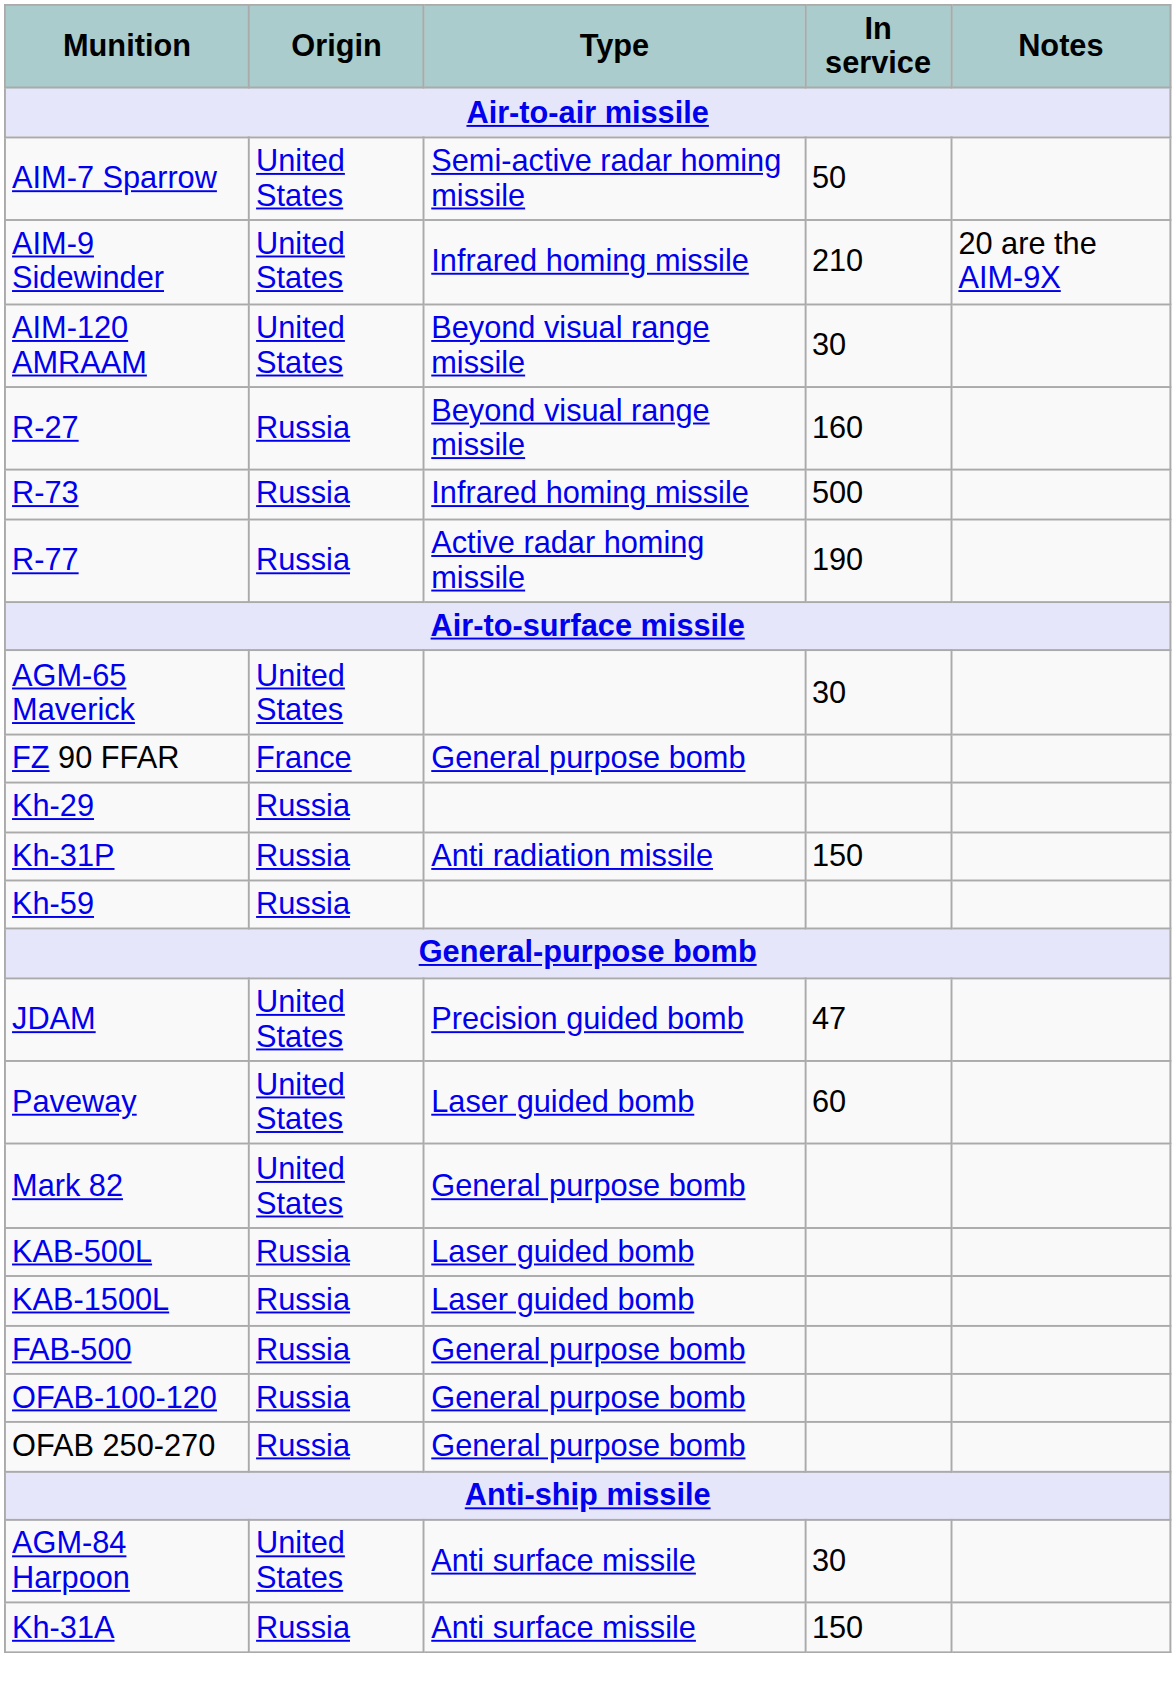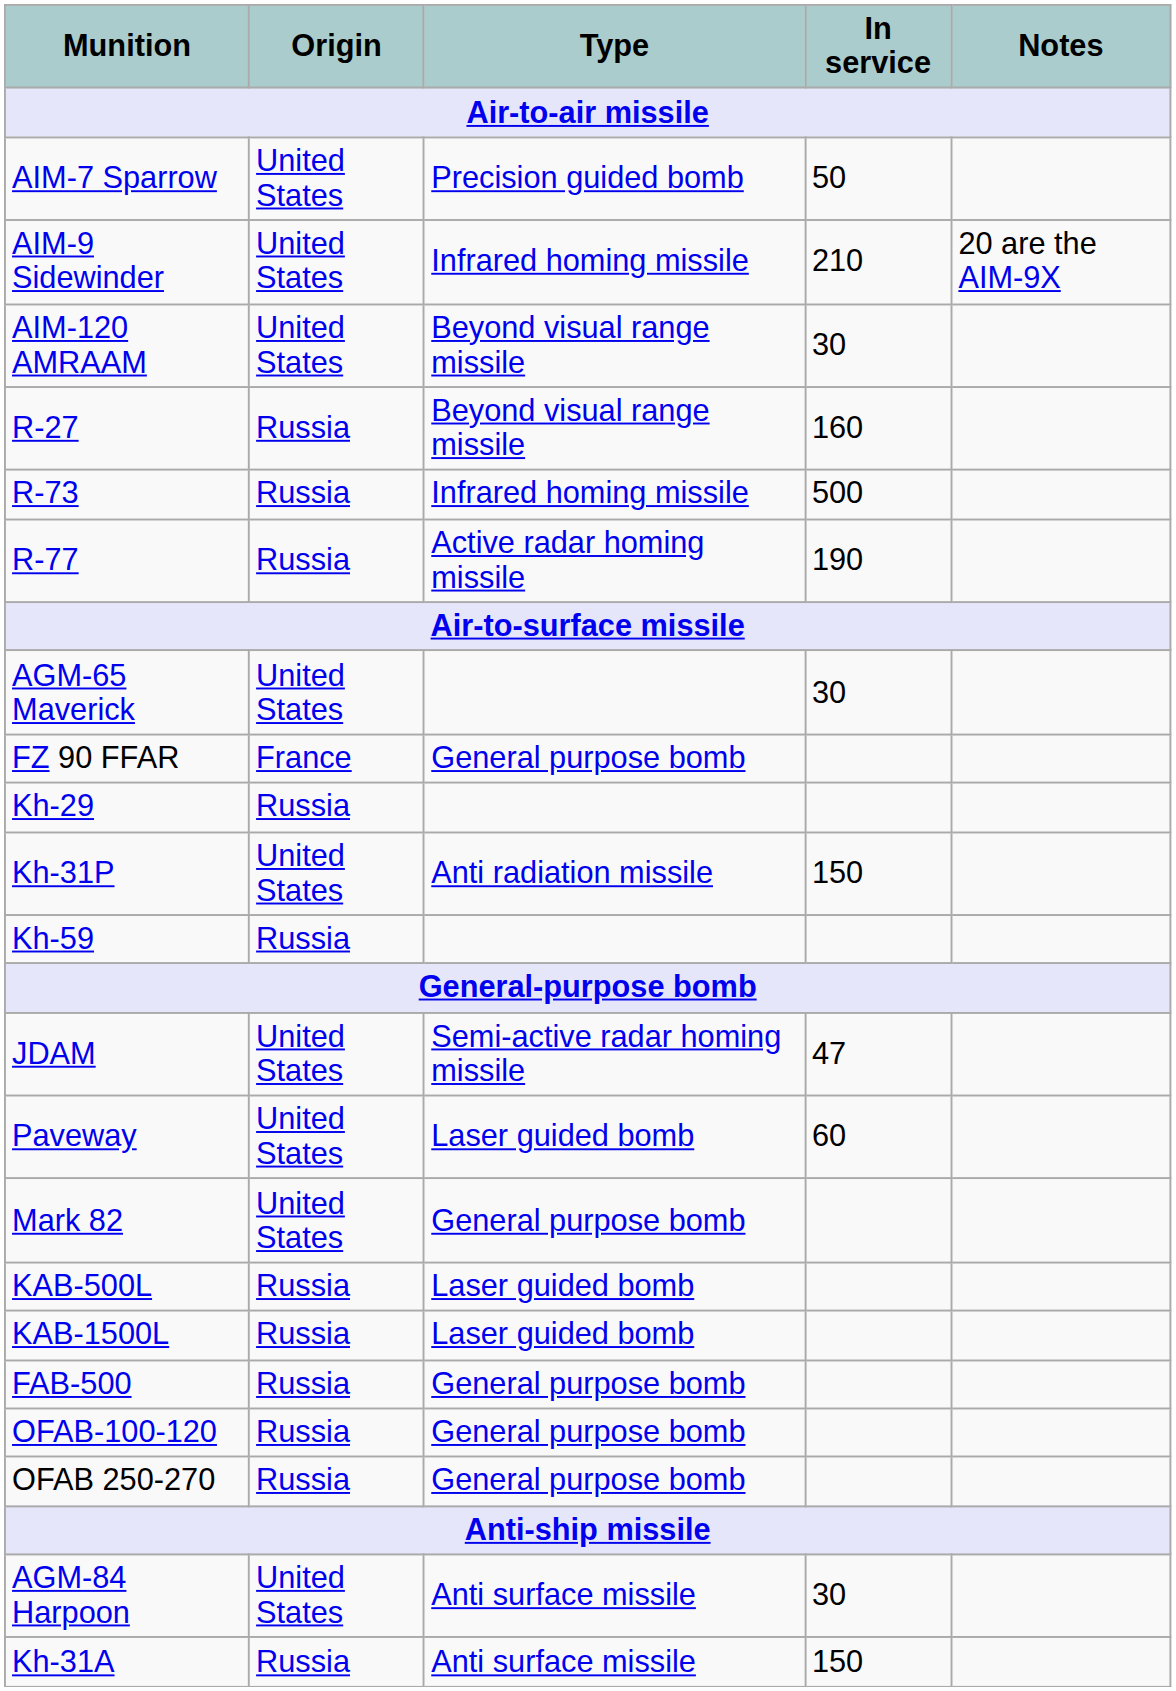(606, 178) Semi-active radar homing missile -> (588, 178) Precision guided bomb
(303, 855) Russia -> (300, 872) United States
(588, 1018) Precision guided bomb -> (606, 1053) Semi-active radar homing missile
